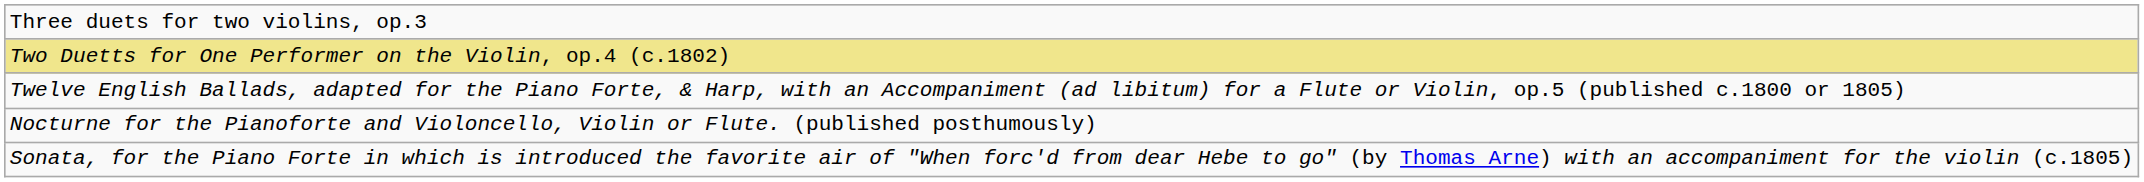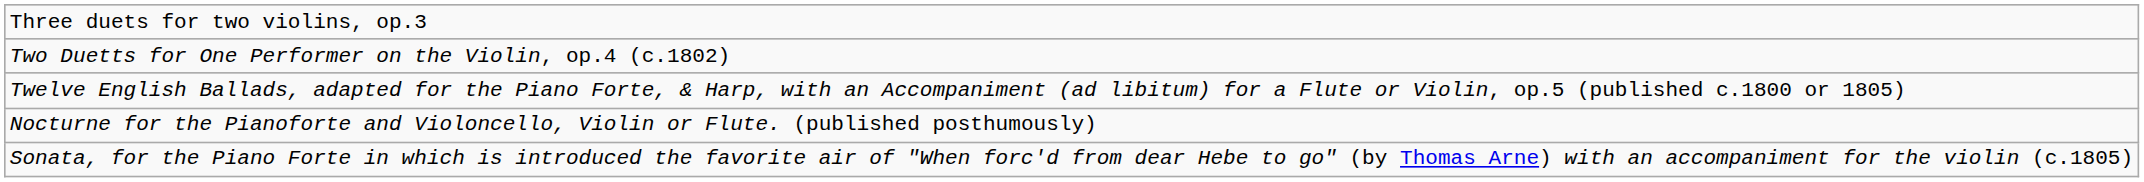(370, 56) khaki background -> (370, 56) no background
